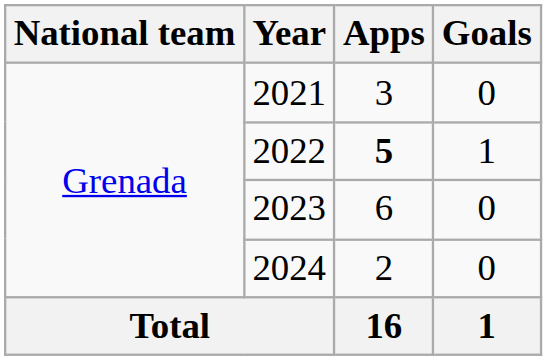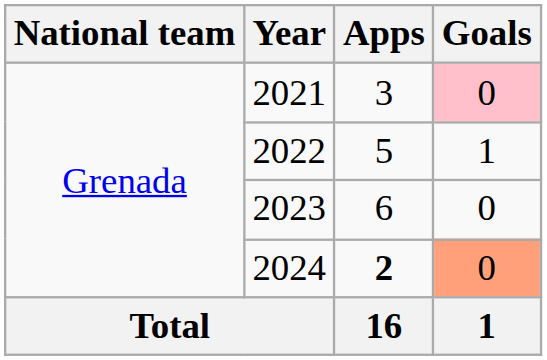(487, 92) no background -> (487, 92) pink background
(384, 150) bold -> (384, 150) normal
(384, 267) normal -> (384, 267) bold
(487, 267) no background -> (487, 267) lightsalmon background
